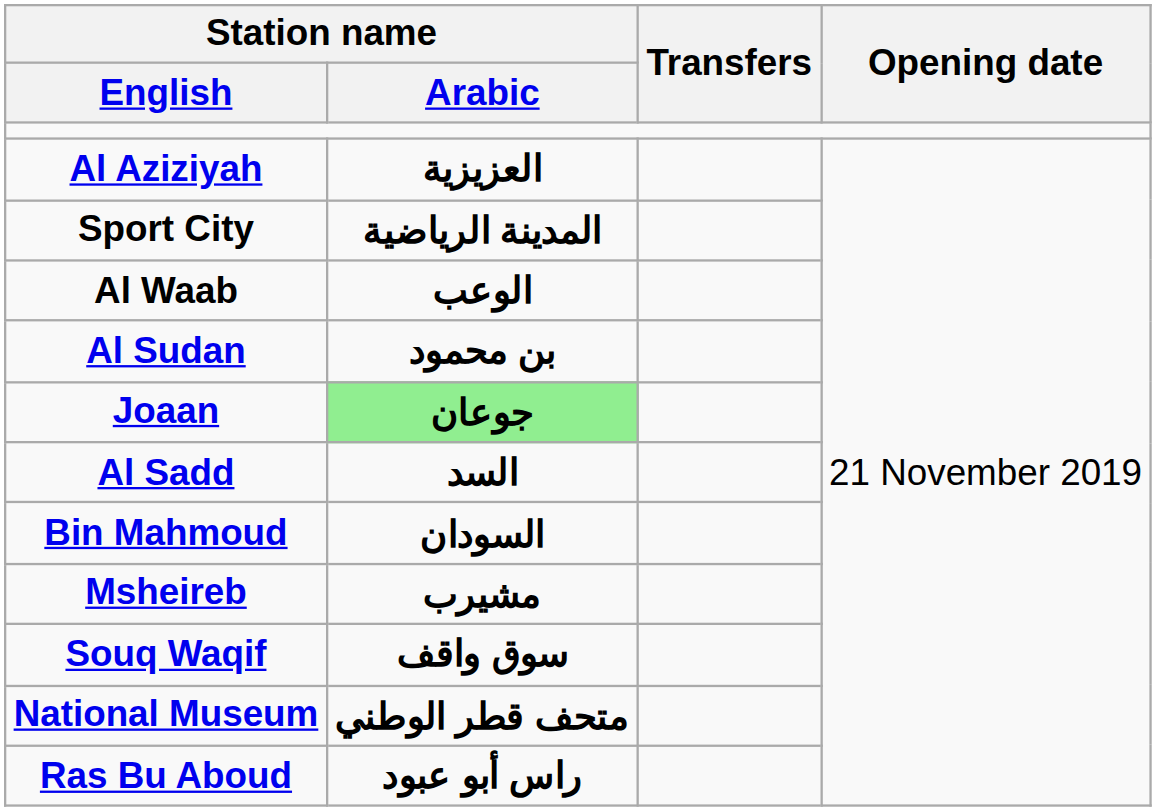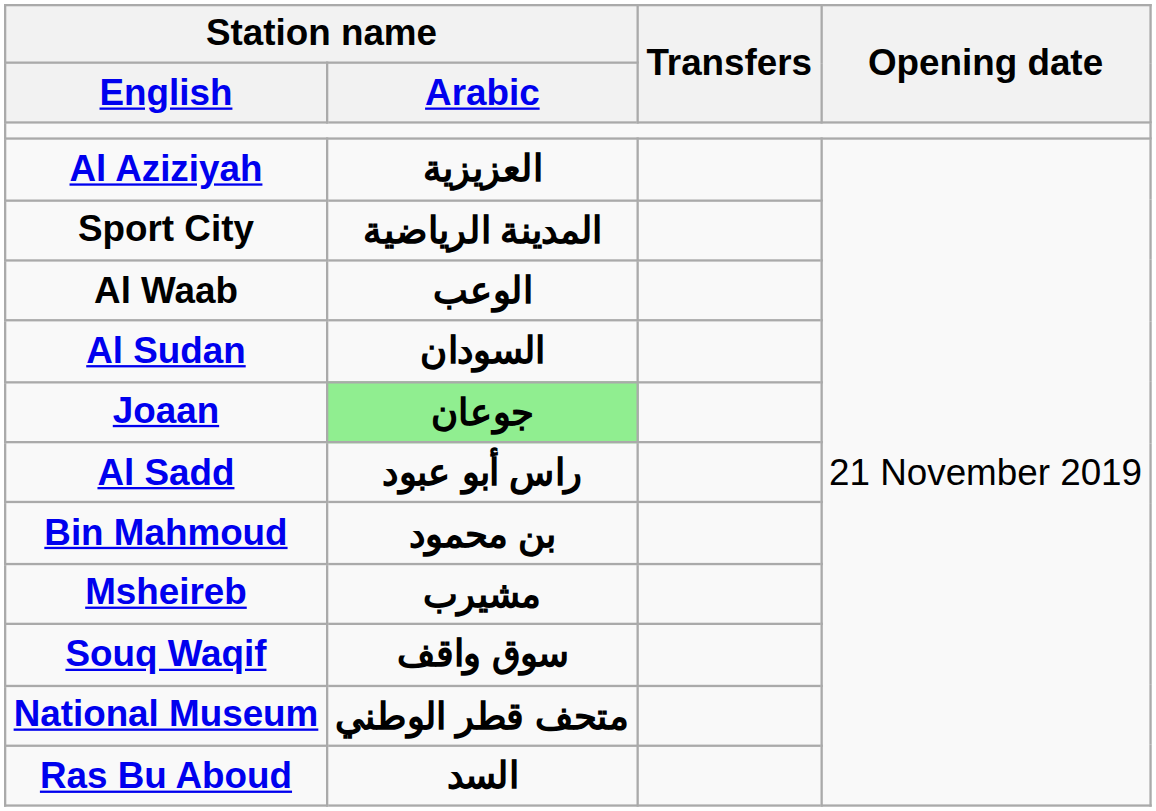(482, 351) بن محمود -> (482, 351) السودان
(482, 472) السد -> (482, 472) راس أبو عبود
(482, 533) السودان -> (482, 533) بن محمود
(482, 776) راس أبو عبود -> (482, 776) السد
